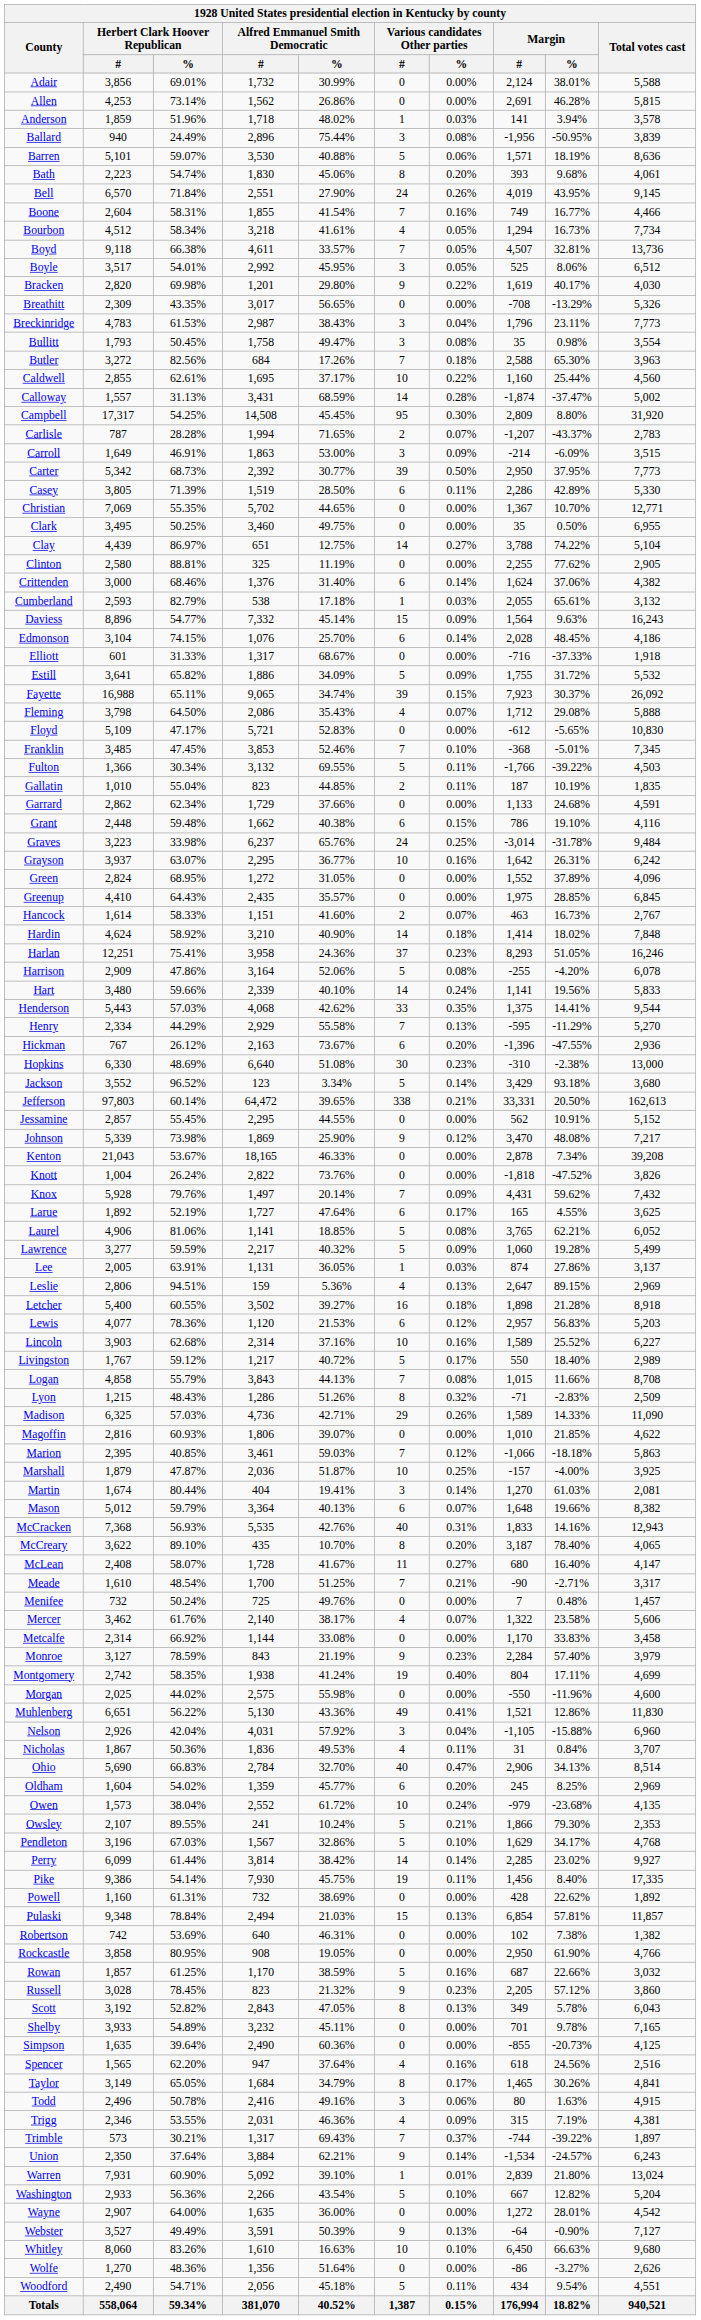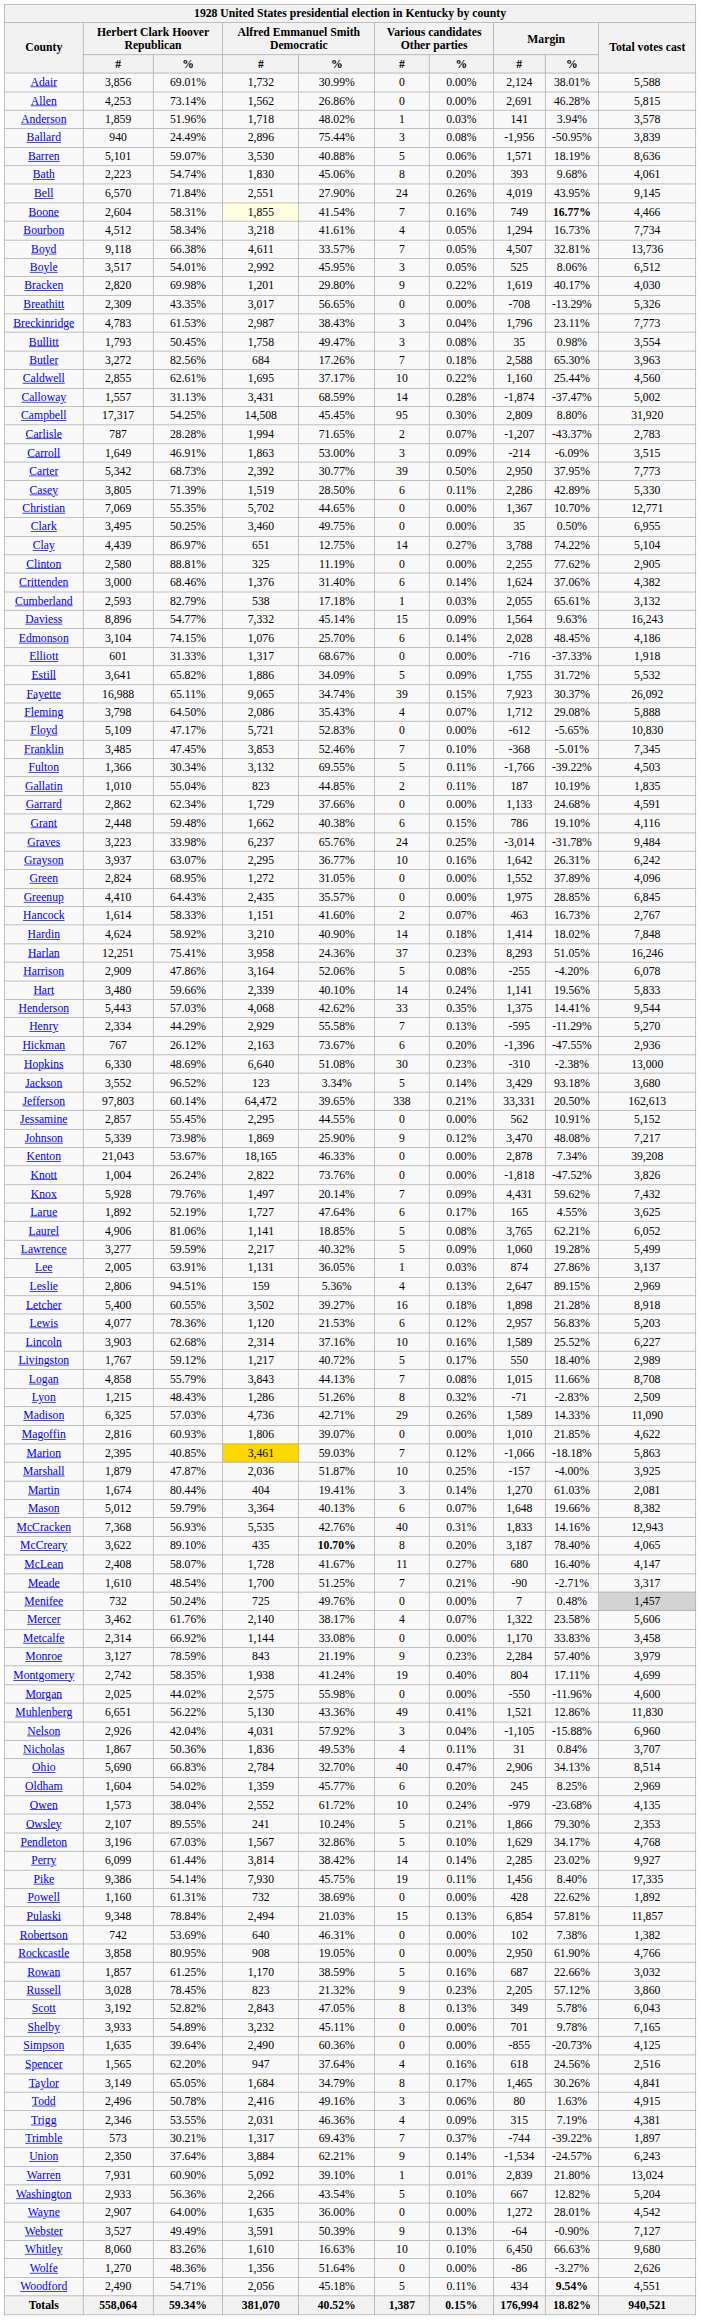(261, 212) no background -> (261, 212) lightyellow background
(572, 212) normal -> (572, 212) bold
(261, 1453) no background -> (261, 1453) gold background
(337, 1545) normal -> (337, 1545) bold
(647, 1601) no background -> (647, 1601) lightgrey background
(572, 2286) normal -> (572, 2286) bold
